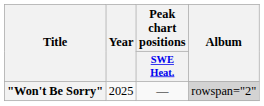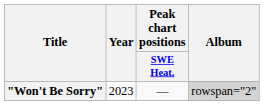(121, 91) 2025 -> (121, 91) 2023
